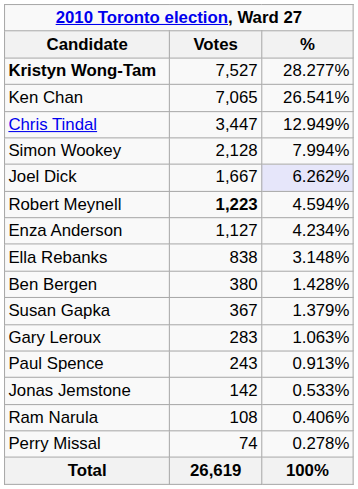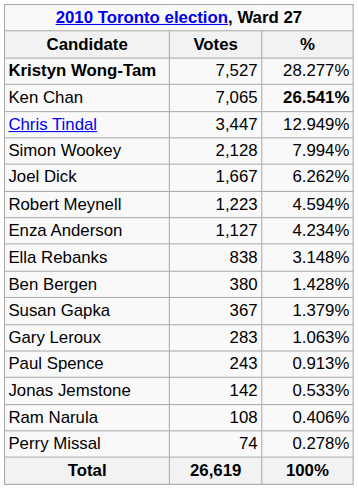(316, 97) normal -> (316, 97) bold
(321, 177) lavender background -> (321, 177) no background
(237, 204) bold -> (237, 204) normal
